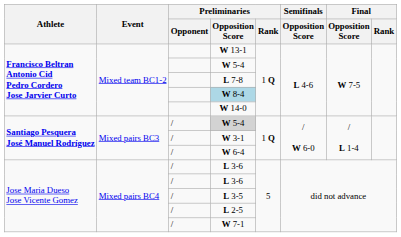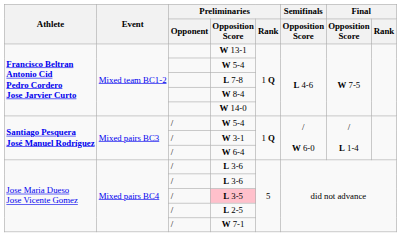(233, 94) lightblue background -> (233, 94) no background
(233, 123) lightgrey background -> (233, 123) no background
(233, 196) no background -> (233, 196) pink background
